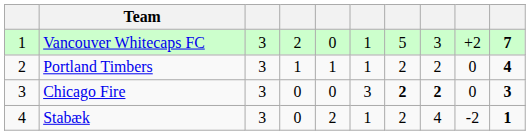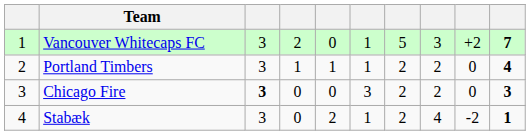(262, 92) normal -> (262, 92) bold
(402, 92) bold -> (402, 92) normal
(437, 92) bold -> (437, 92) normal
